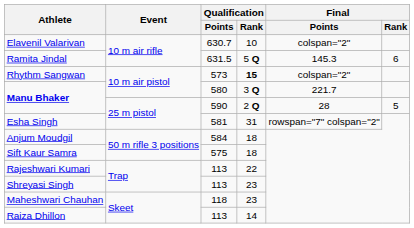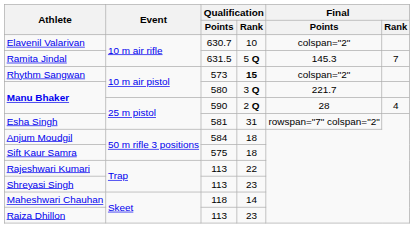(396, 59) 6 -> (396, 59) 7
(396, 106) 5 -> (396, 106) 4
(251, 200) 23 -> (251, 200) 14
(251, 216) 14 -> (251, 216) 23
